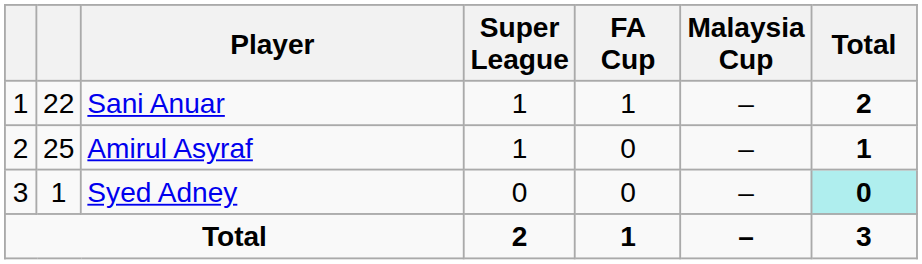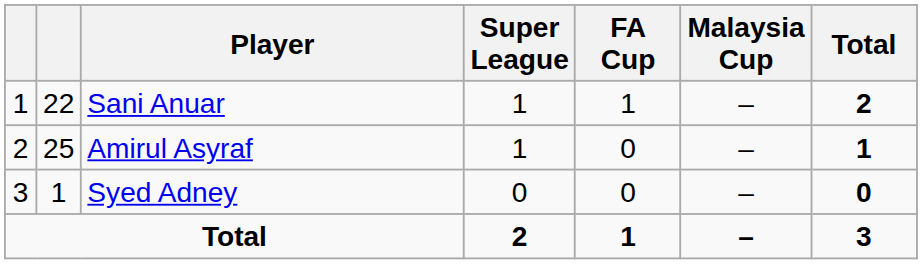(864, 192) paleturquoise background -> (864, 192) no background
